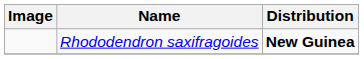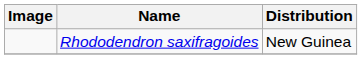(310, 41) bold -> (308, 41) normal
